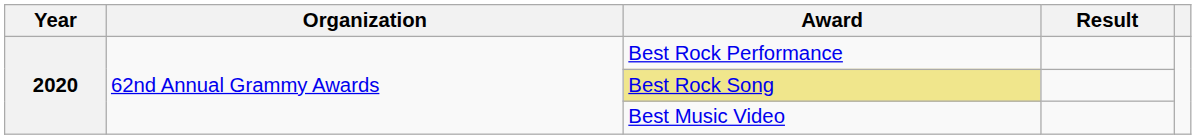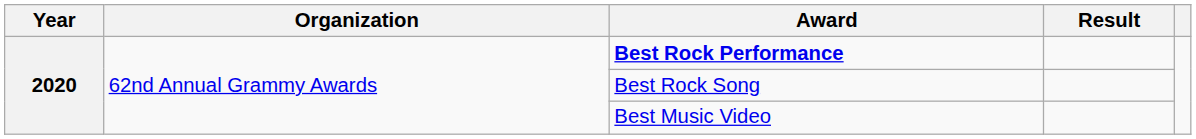(736, 52) normal -> (729, 52) bold
(701, 85) khaki background -> (687, 85) no background
